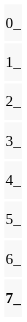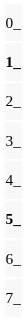(13, 62) normal -> (13, 62) bold
(13, 219) normal -> (13, 219) bold
(13, 298) bold -> (13, 298) normal
